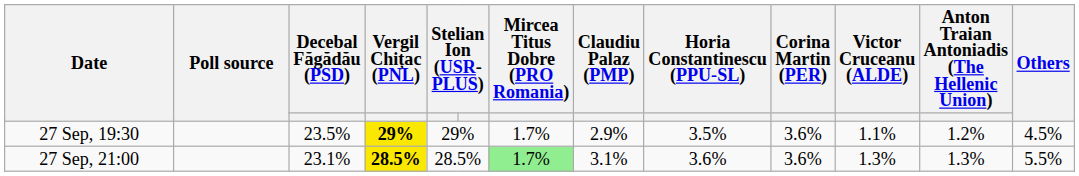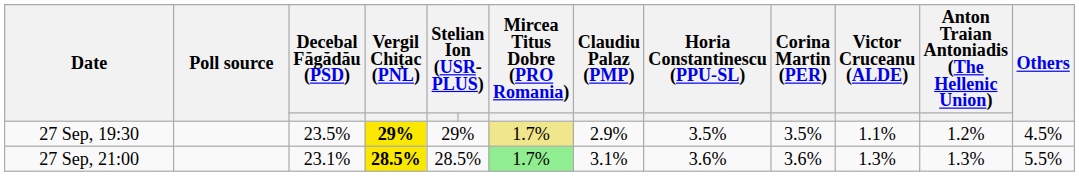(531, 133) no background -> (531, 133) khaki background
(803, 133) 3.6% -> (803, 133) 3.5%
